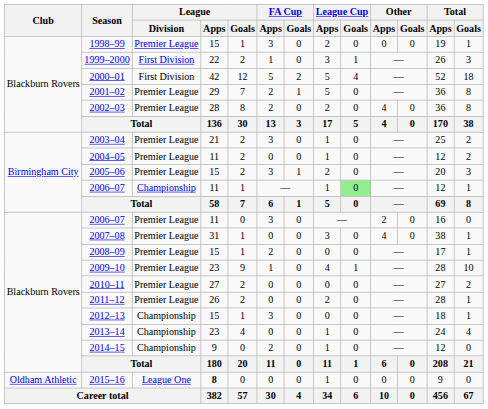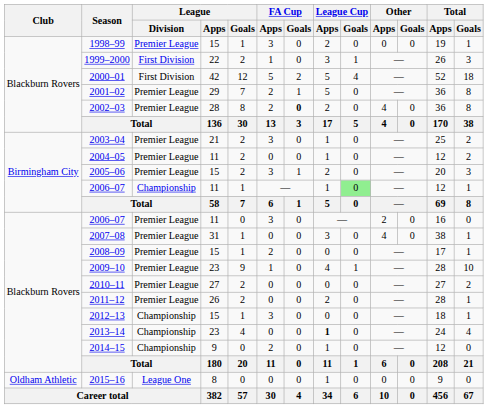(299, 108) normal -> (299, 108) bold
(327, 332) normal -> (327, 332) bold
(214, 380) bold -> (214, 380) normal
